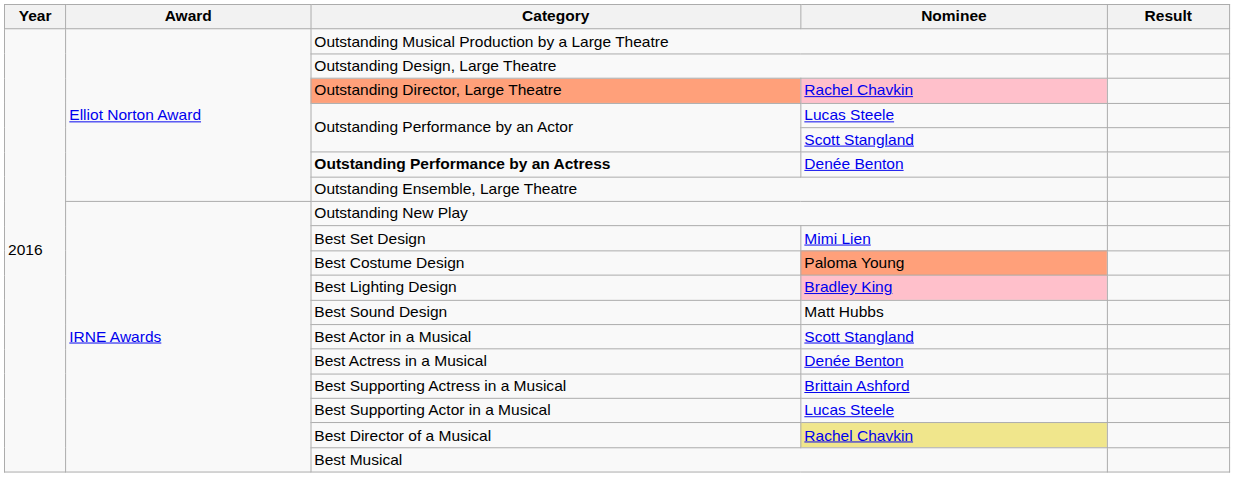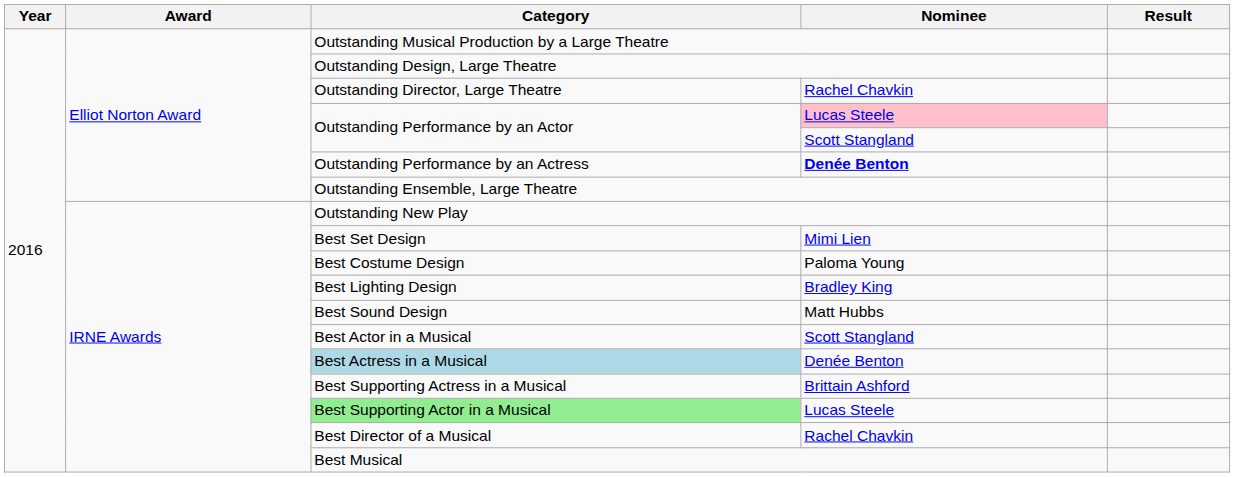(438, 90) lightsalmon background -> (438, 90) no background
(859, 90) pink background -> (859, 90) no background
(849, 115) no background -> (849, 115) pink background
(462, 164) bold -> (451, 164) normal
(854, 164) normal -> (857, 164) bold
(854, 262) lightsalmon background -> (854, 262) no background
(848, 287) pink background -> (848, 287) no background
(401, 361) no background -> (401, 361) lightblue background
(433, 410) no background -> (433, 410) lightgreen background
(859, 435) khaki background -> (859, 435) no background
